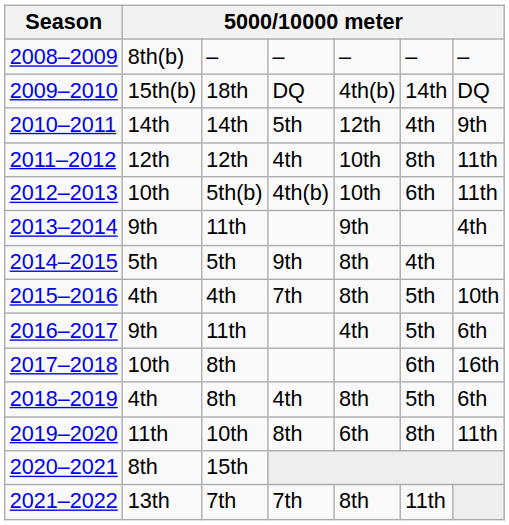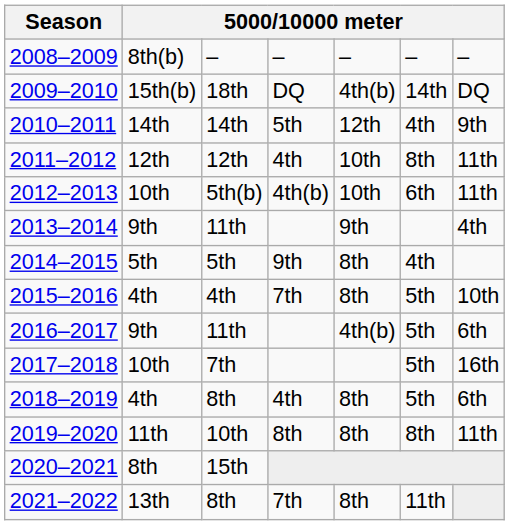(354, 330) 4th -> (367, 330) 4th(b)
(221, 364) 8th -> (221, 364) 7th
(420, 364) 6th -> (420, 364) 5th
(354, 433) 6th -> (354, 433) 8th
(221, 501) 7th -> (221, 501) 8th
